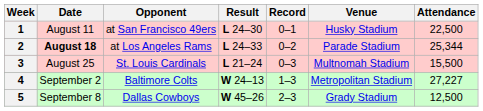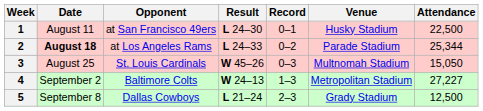(243, 64) L 21–24 -> (243, 64) W 45–26
(446, 64) 15,500 -> (446, 64) 15,050
(243, 98) W 45–26 -> (243, 98) L 21–24
